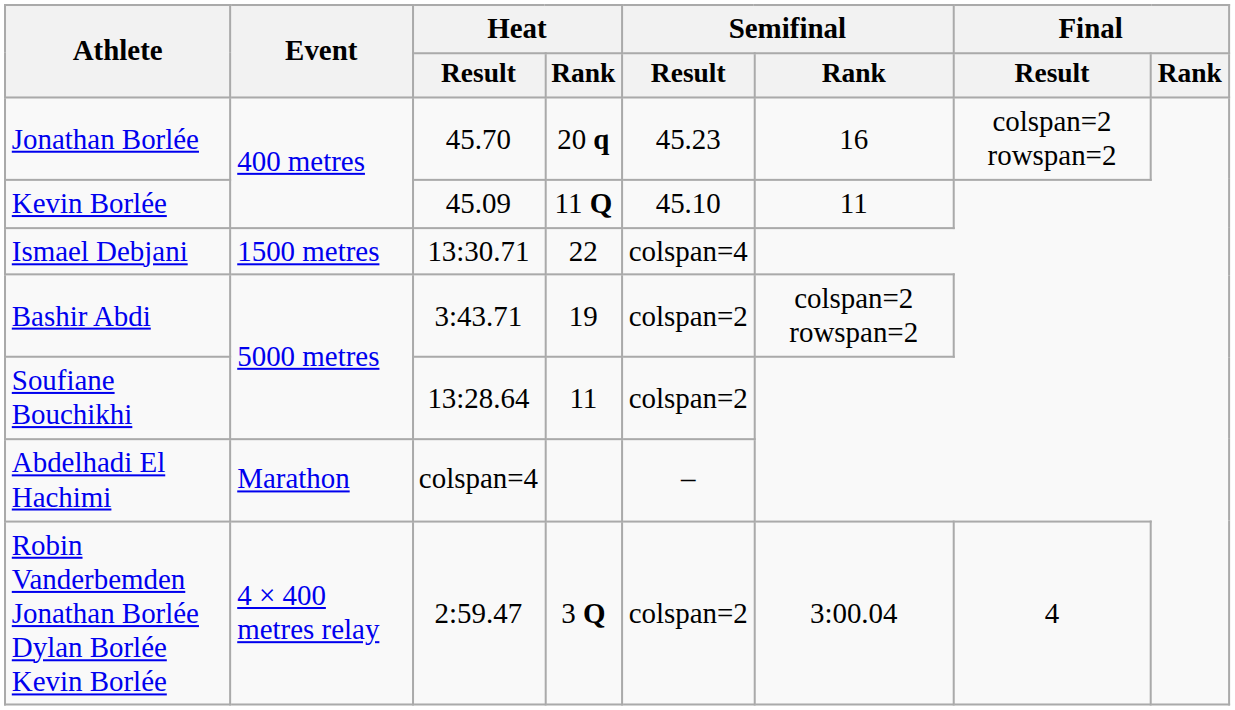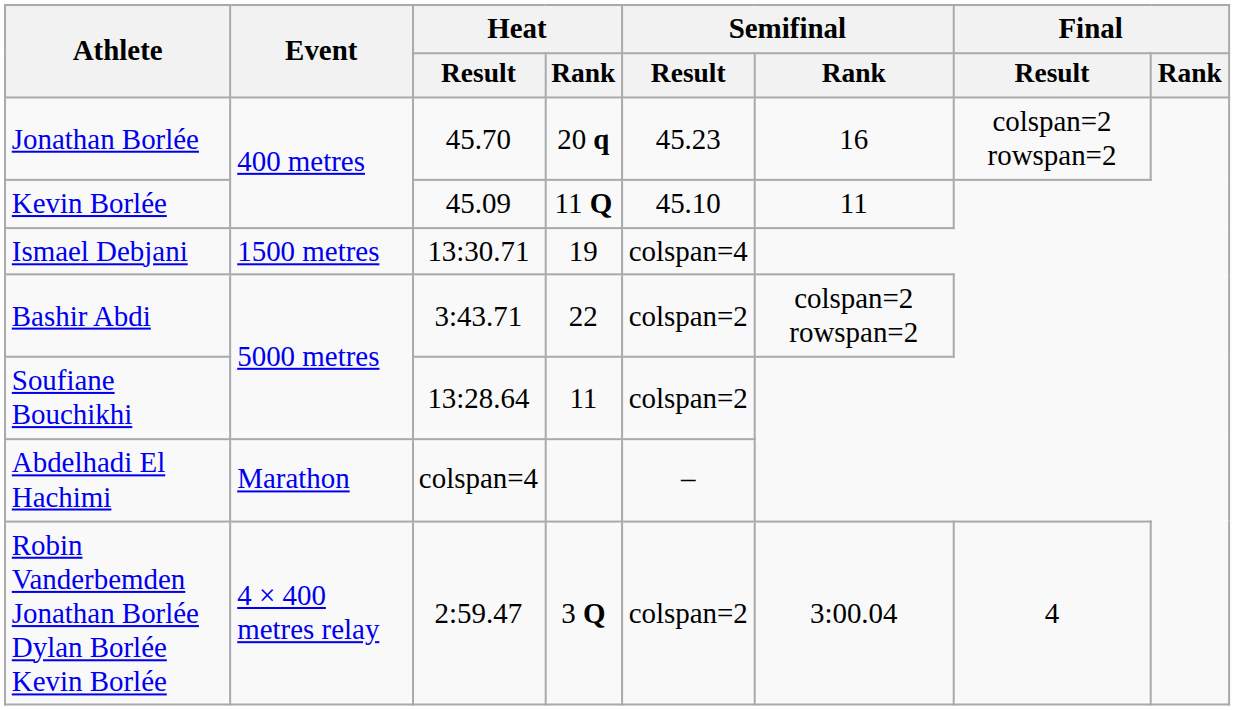(583, 251) 22 -> (583, 251) 19
(583, 316) 19 -> (583, 316) 22
